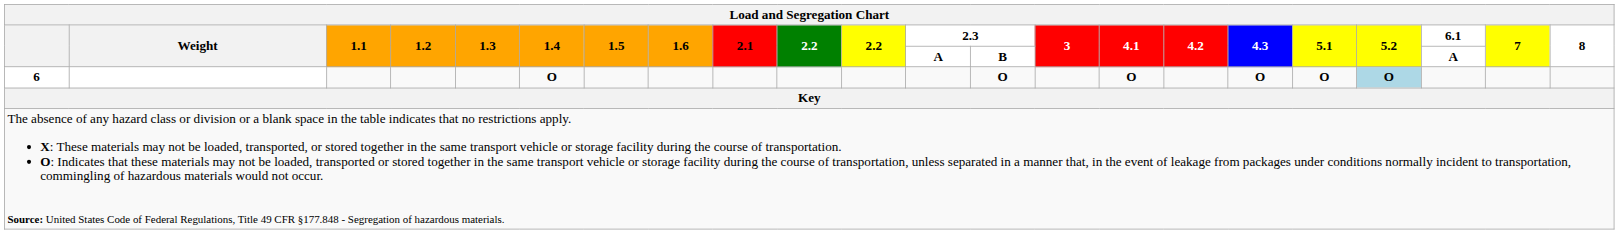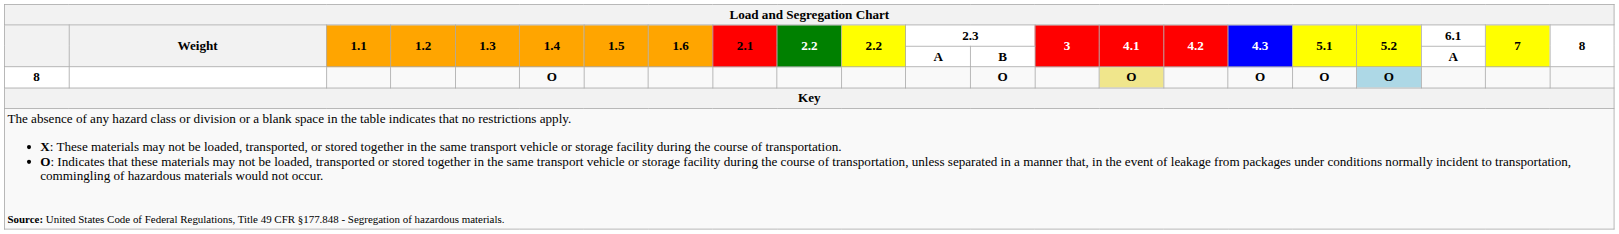(37, 77) 6 -> (37, 77) 8
(1131, 77) no background -> (1131, 77) khaki background
